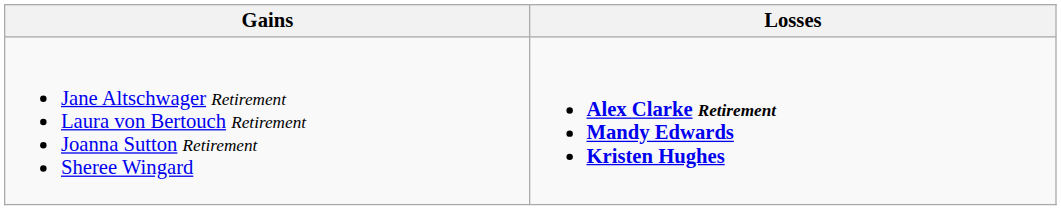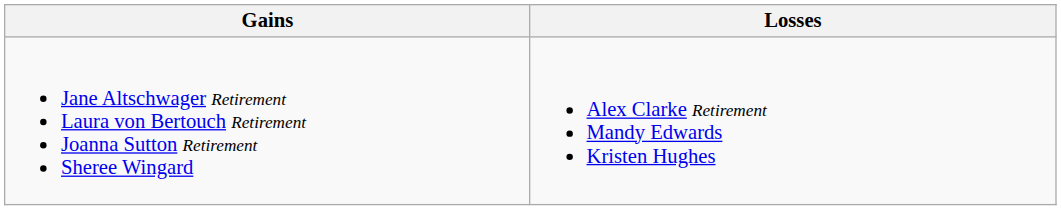(793, 132) bold -> (793, 132) normal
